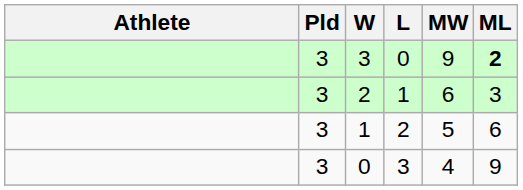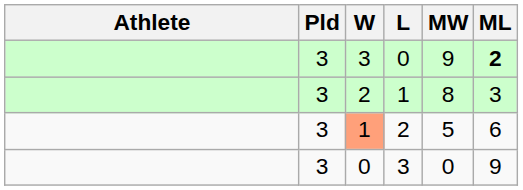(448, 94) 6 -> (448, 94) 8
(364, 130) no background -> (364, 130) lightsalmon background
(448, 166) 4 -> (448, 166) 0
